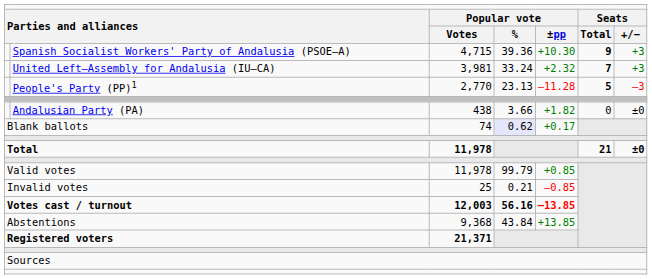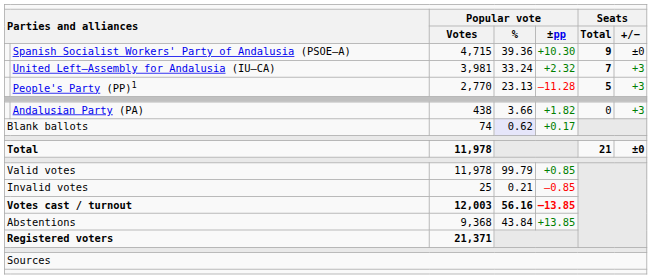(638, 52) +3 -> (638, 52) ±0
(638, 87) –3 -> (638, 87) +3
(638, 110) ±0 -> (638, 110) +3
